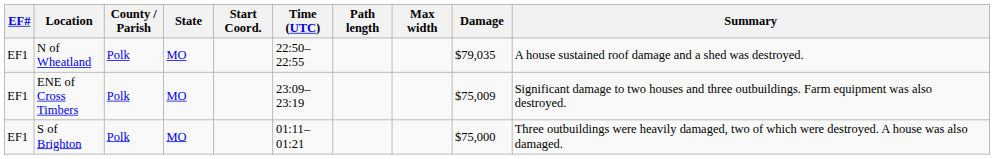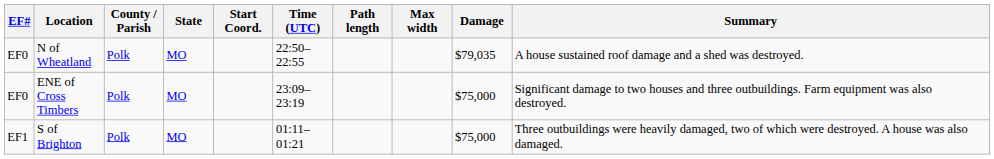(18, 55) EF1 -> (18, 55) EF0
(18, 96) EF1 -> (18, 96) EF0
(475, 96) $75,009 -> (475, 96) $75,000
